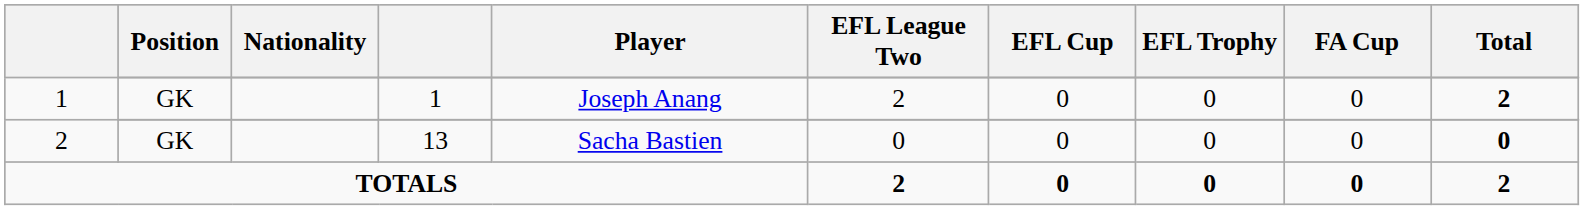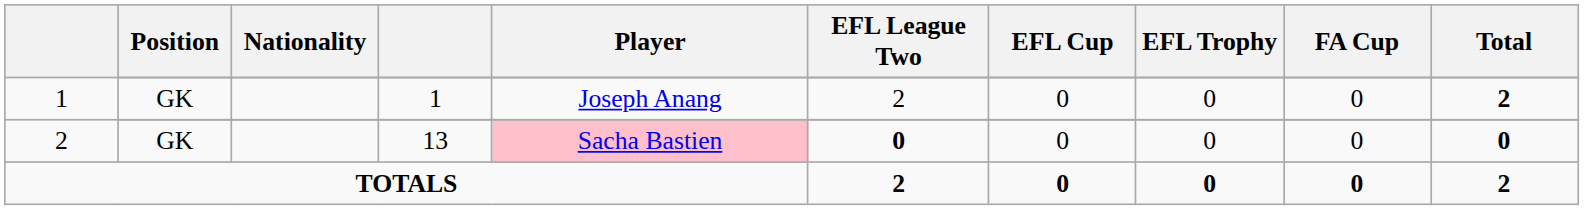(650, 140) no background -> (650, 140) pink background
(899, 140) normal -> (899, 140) bold
